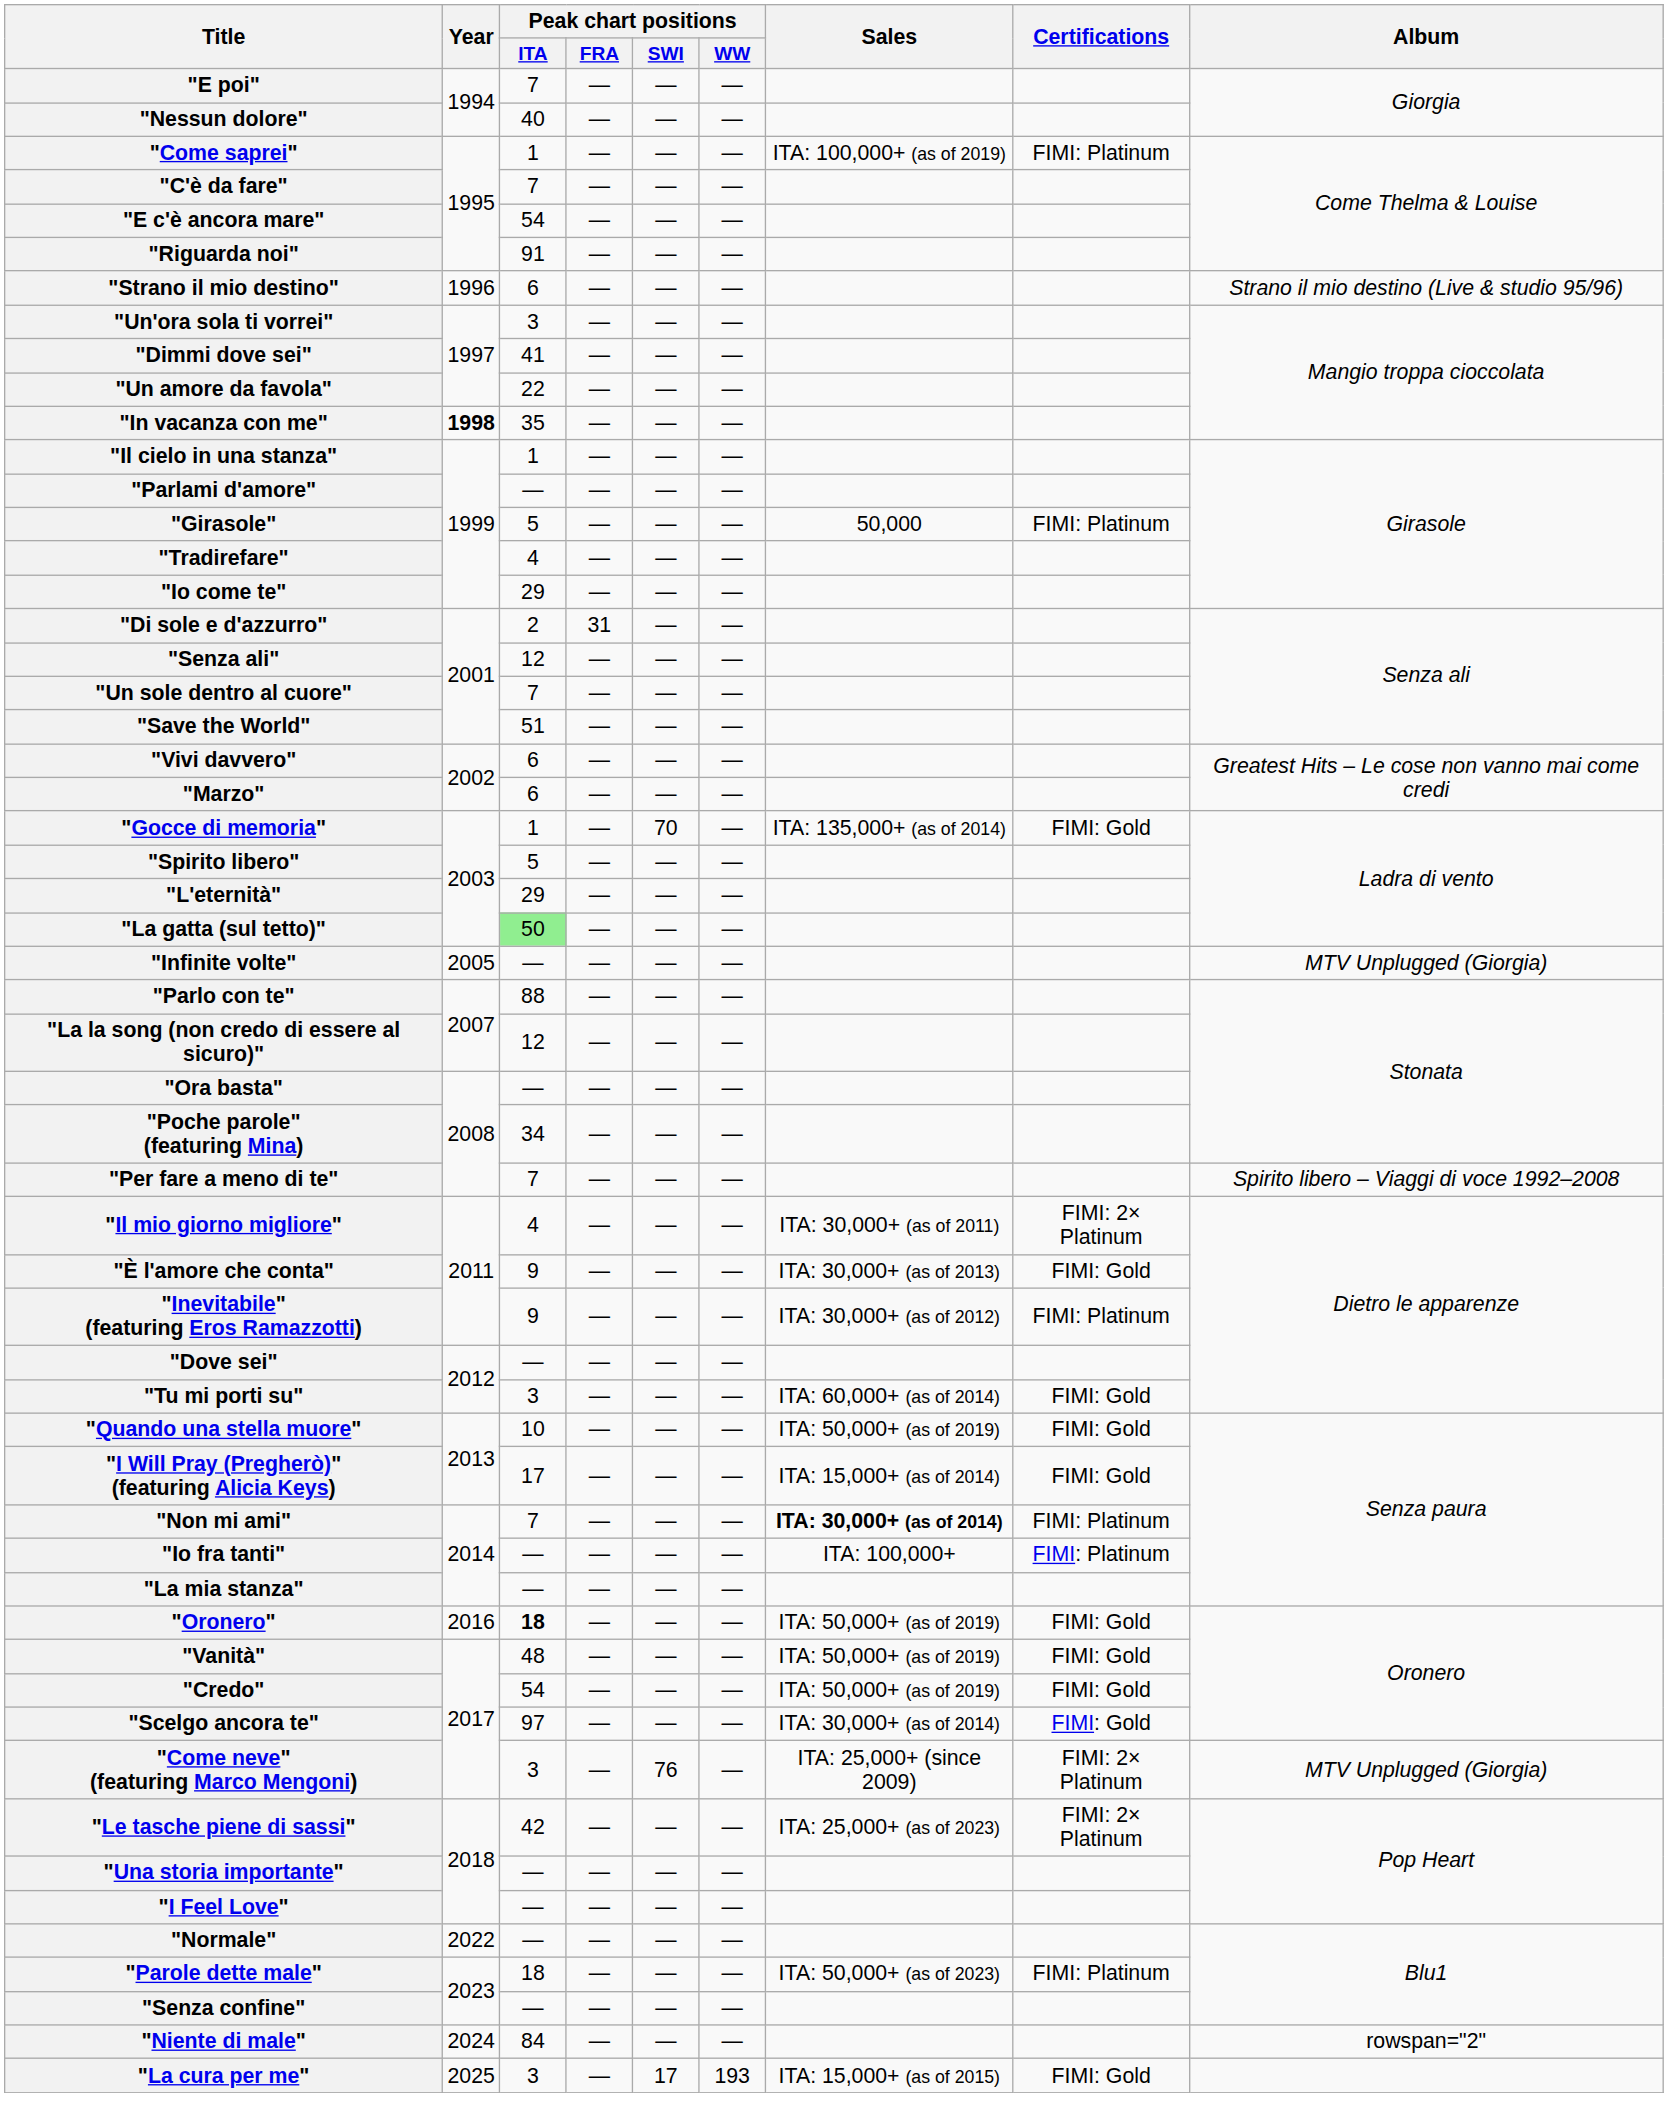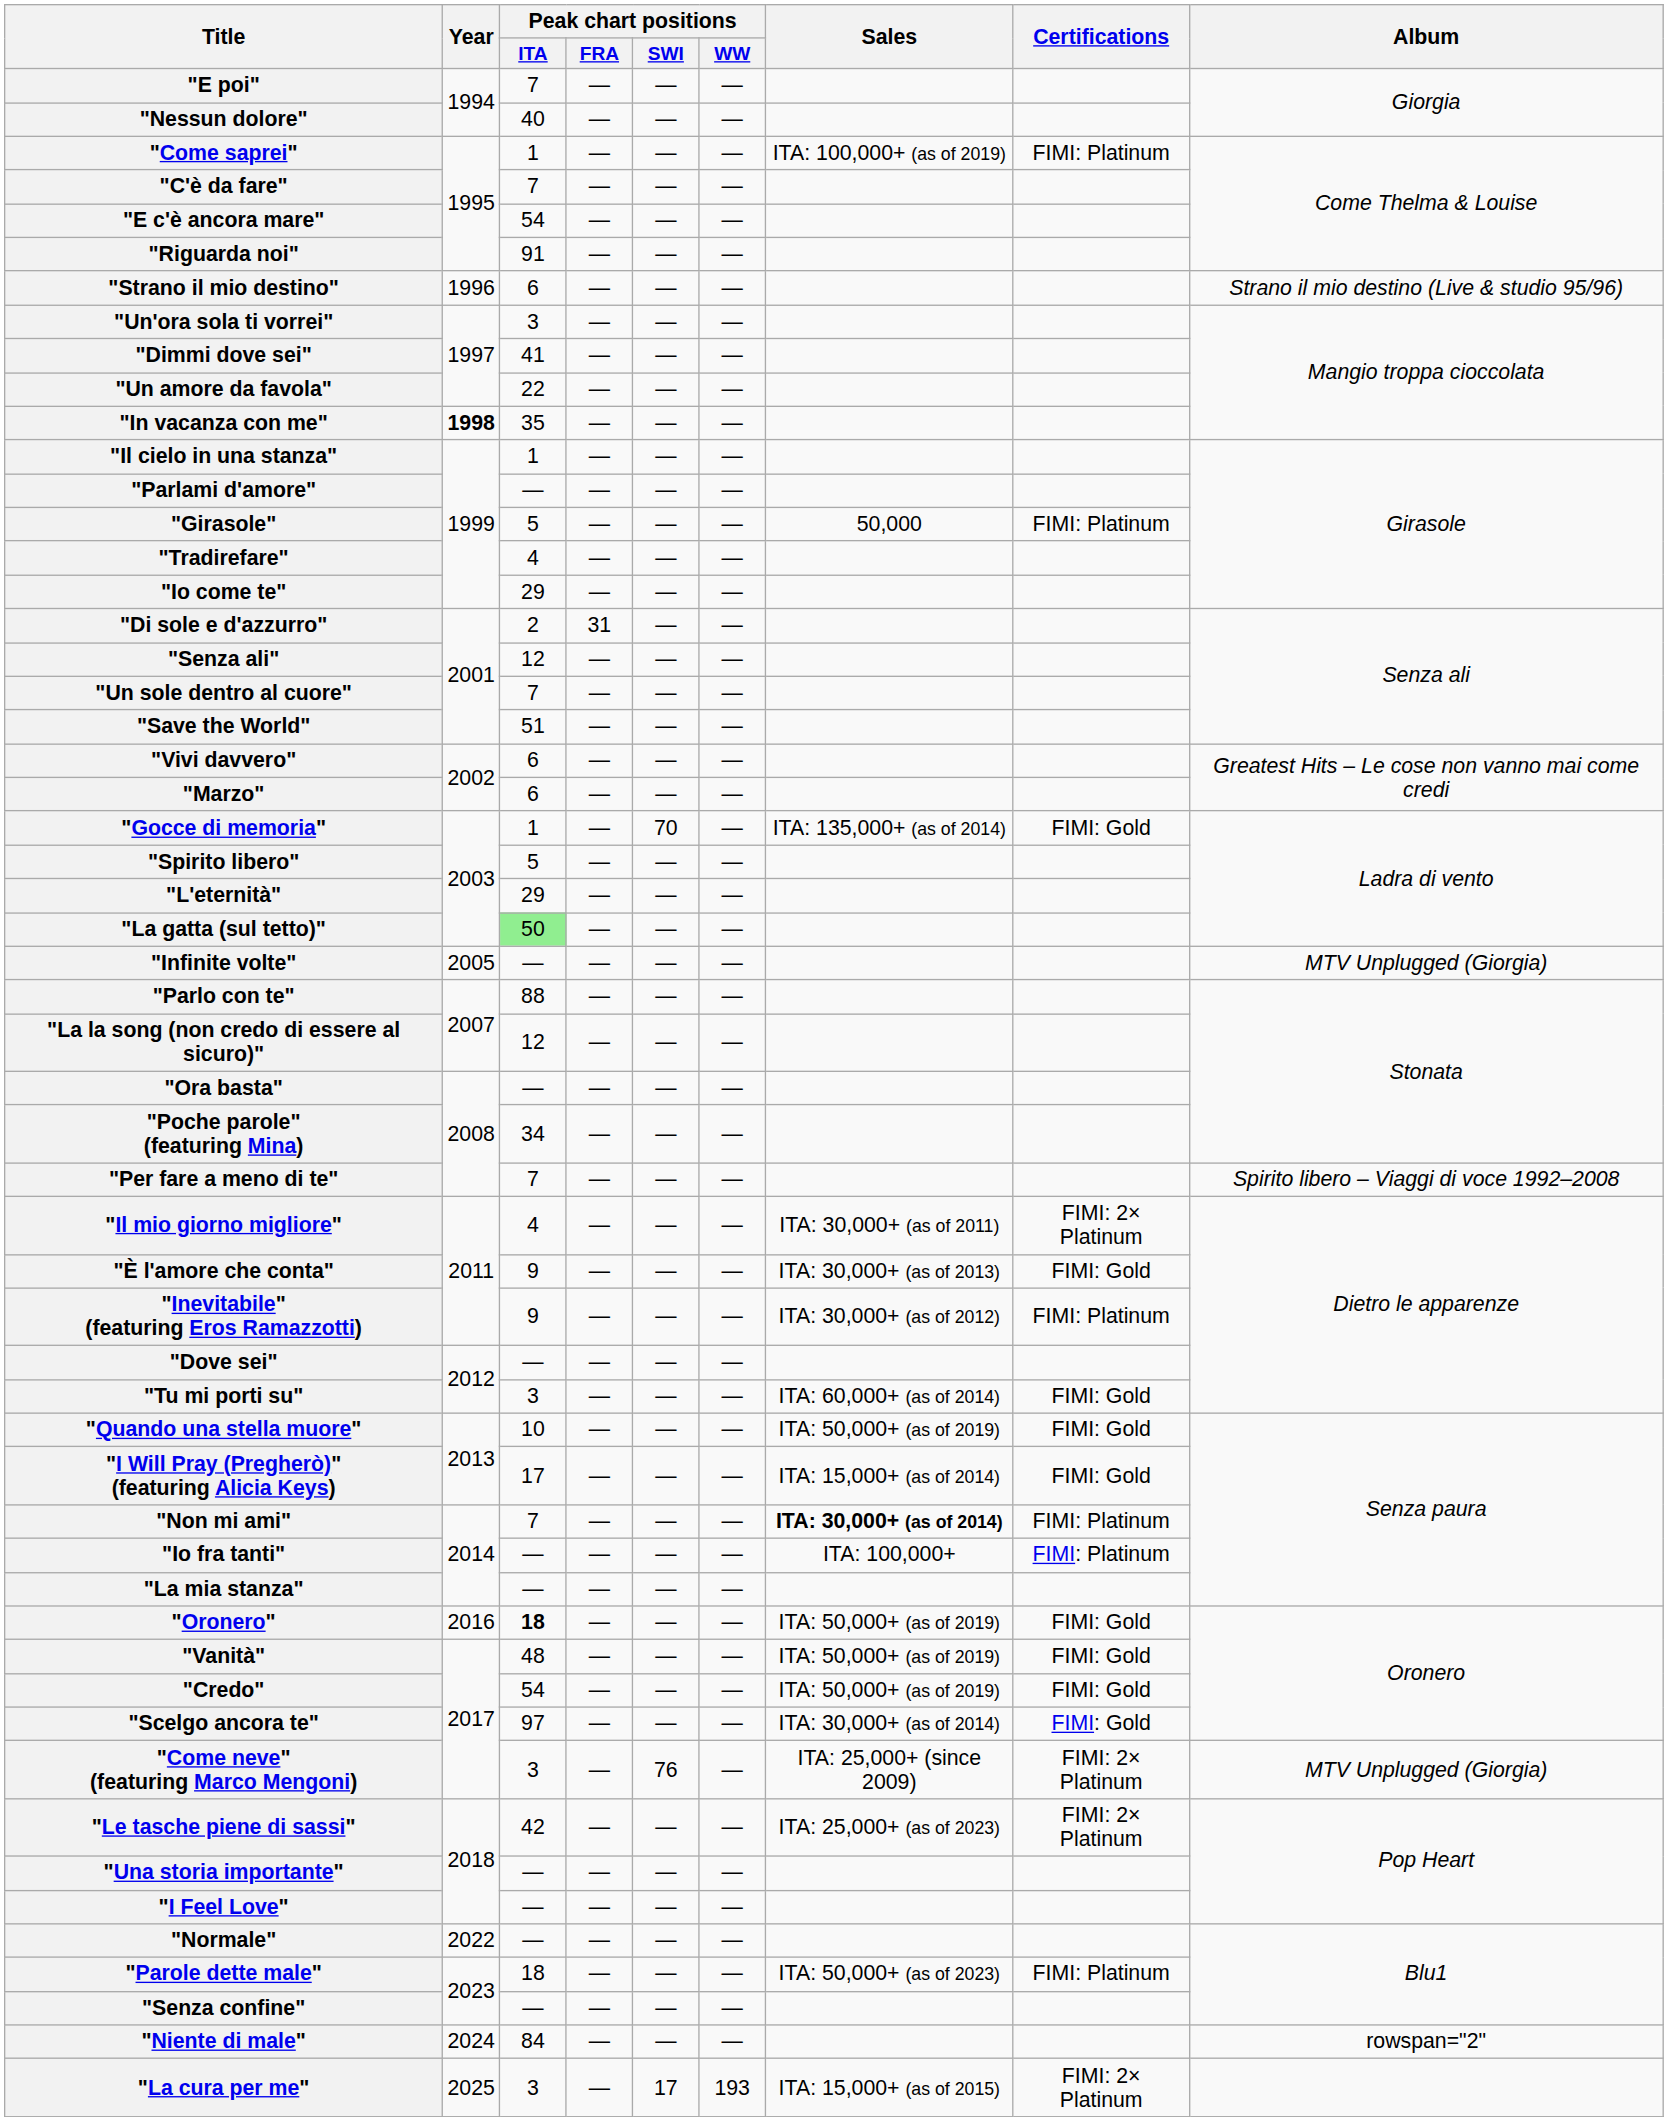(1101, 2075) FIMI: Gold -> (1101, 2087) FIMI: 2× Platinum
